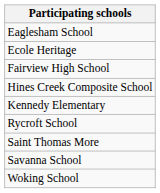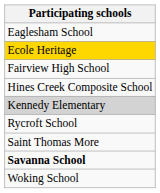(42, 50) no background -> (42, 50) gold background
(56, 105) no background -> (56, 105) lightgrey background
(45, 160) normal -> (46, 160) bold
